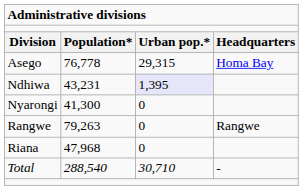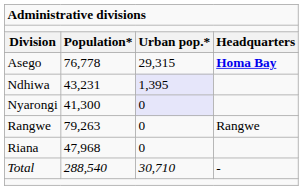(245, 63) normal -> (246, 63) bold
(142, 105) no background -> (142, 105) lavender background
